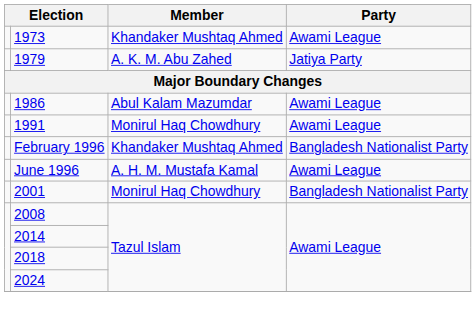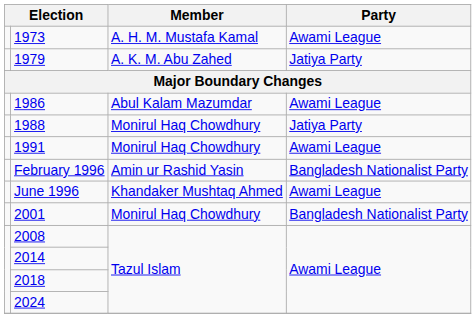(197, 37) Khandaker Mushtaq Ahmed -> (184, 37) A. H. M. Mustafa Kamal
+ row: (30, 125)
(197, 147) Khandaker Mushtaq Ahmed -> (177, 170) Amin ur Rashid Yasin
(184, 170) A. H. M. Mustafa Kamal -> (197, 192) Khandaker Mushtaq Ahmed
